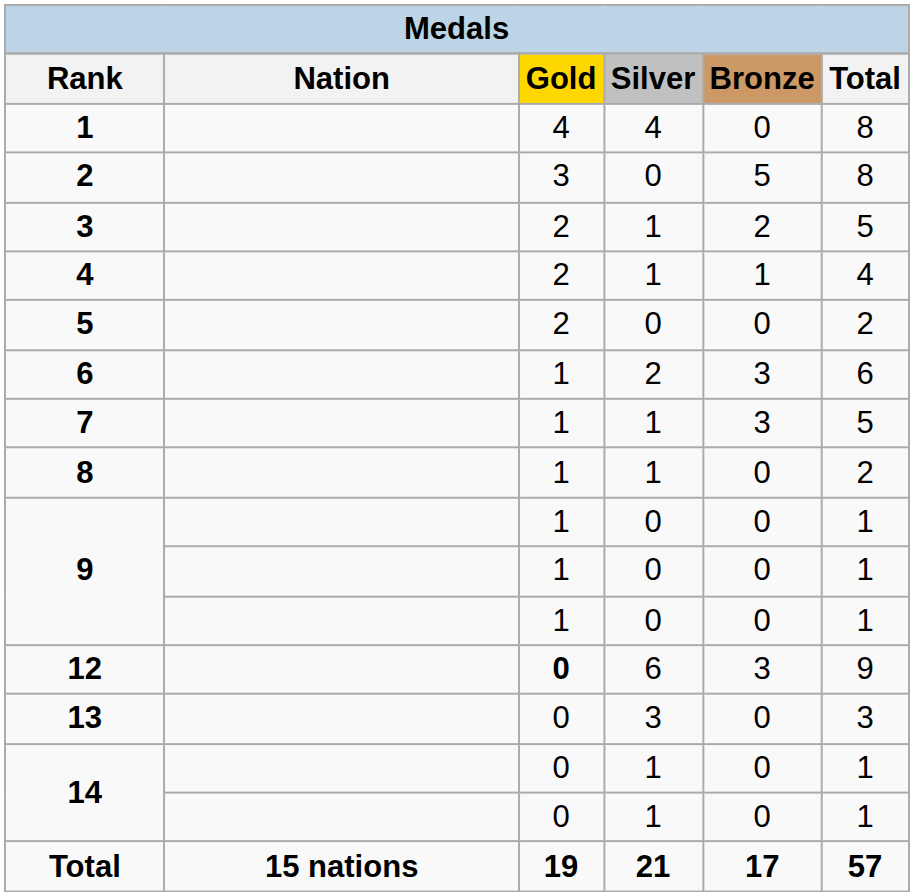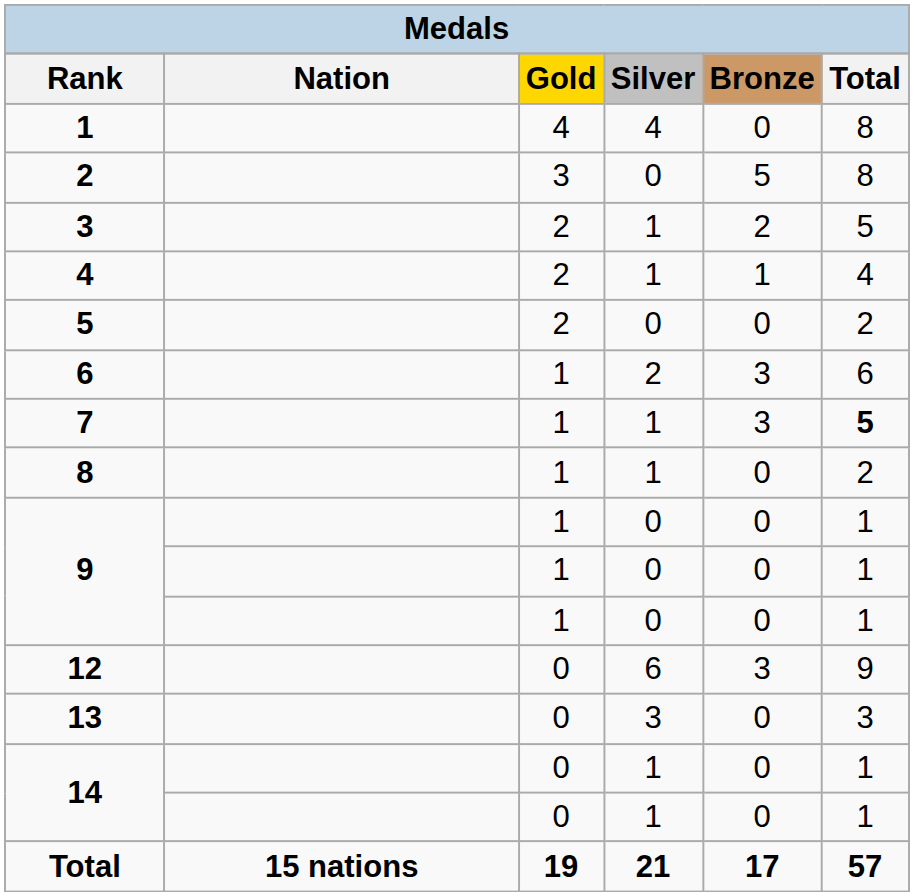(865, 422) normal -> (865, 422) bold
(561, 669) bold -> (561, 669) normal
